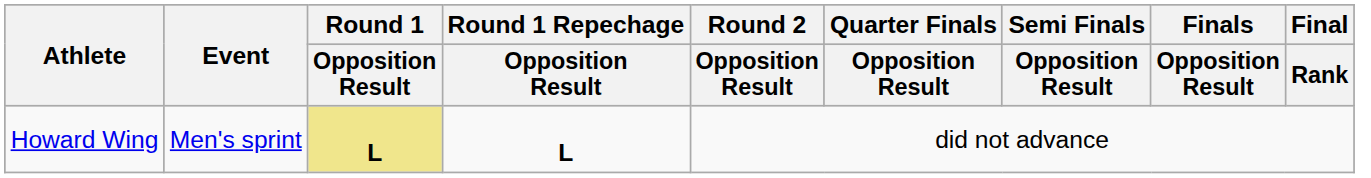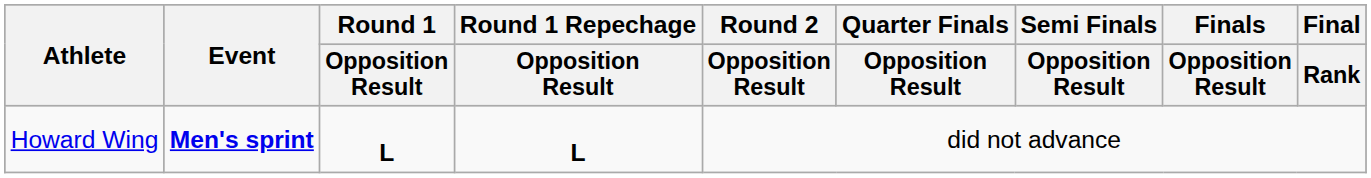(236, 140) normal -> (242, 140) bold
(375, 153) khaki background -> (387, 153) no background
